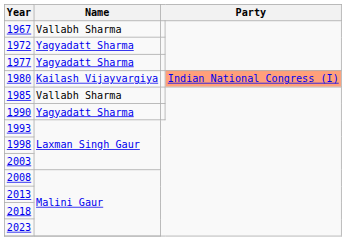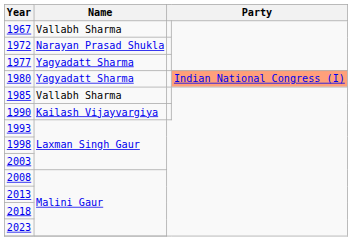(85, 46) Yagyadatt Sharma -> (100, 46) Narayan Prasad Shukla
(97, 79) Kailash Vijayvargiya -> (85, 79) Yagyadatt Sharma
(85, 112) Yagyadatt Sharma -> (97, 112) Kailash Vijayvargiya
